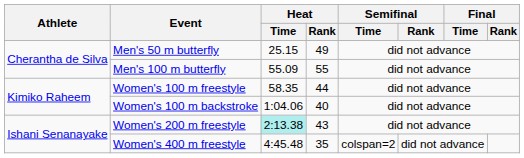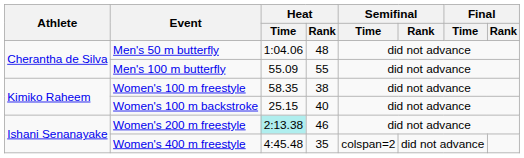(283, 50) 25.15 -> (283, 50) 1:04.06
(322, 50) 49 -> (322, 50) 48
(322, 88) 44 -> (322, 88) 38
(283, 106) 1:04.06 -> (283, 106) 25.15
(322, 125) 43 -> (322, 125) 46
